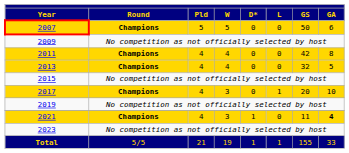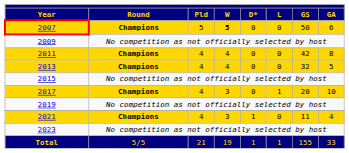(227, 27) normal -> (227, 27) bold
(331, 116) bold -> (331, 116) normal
